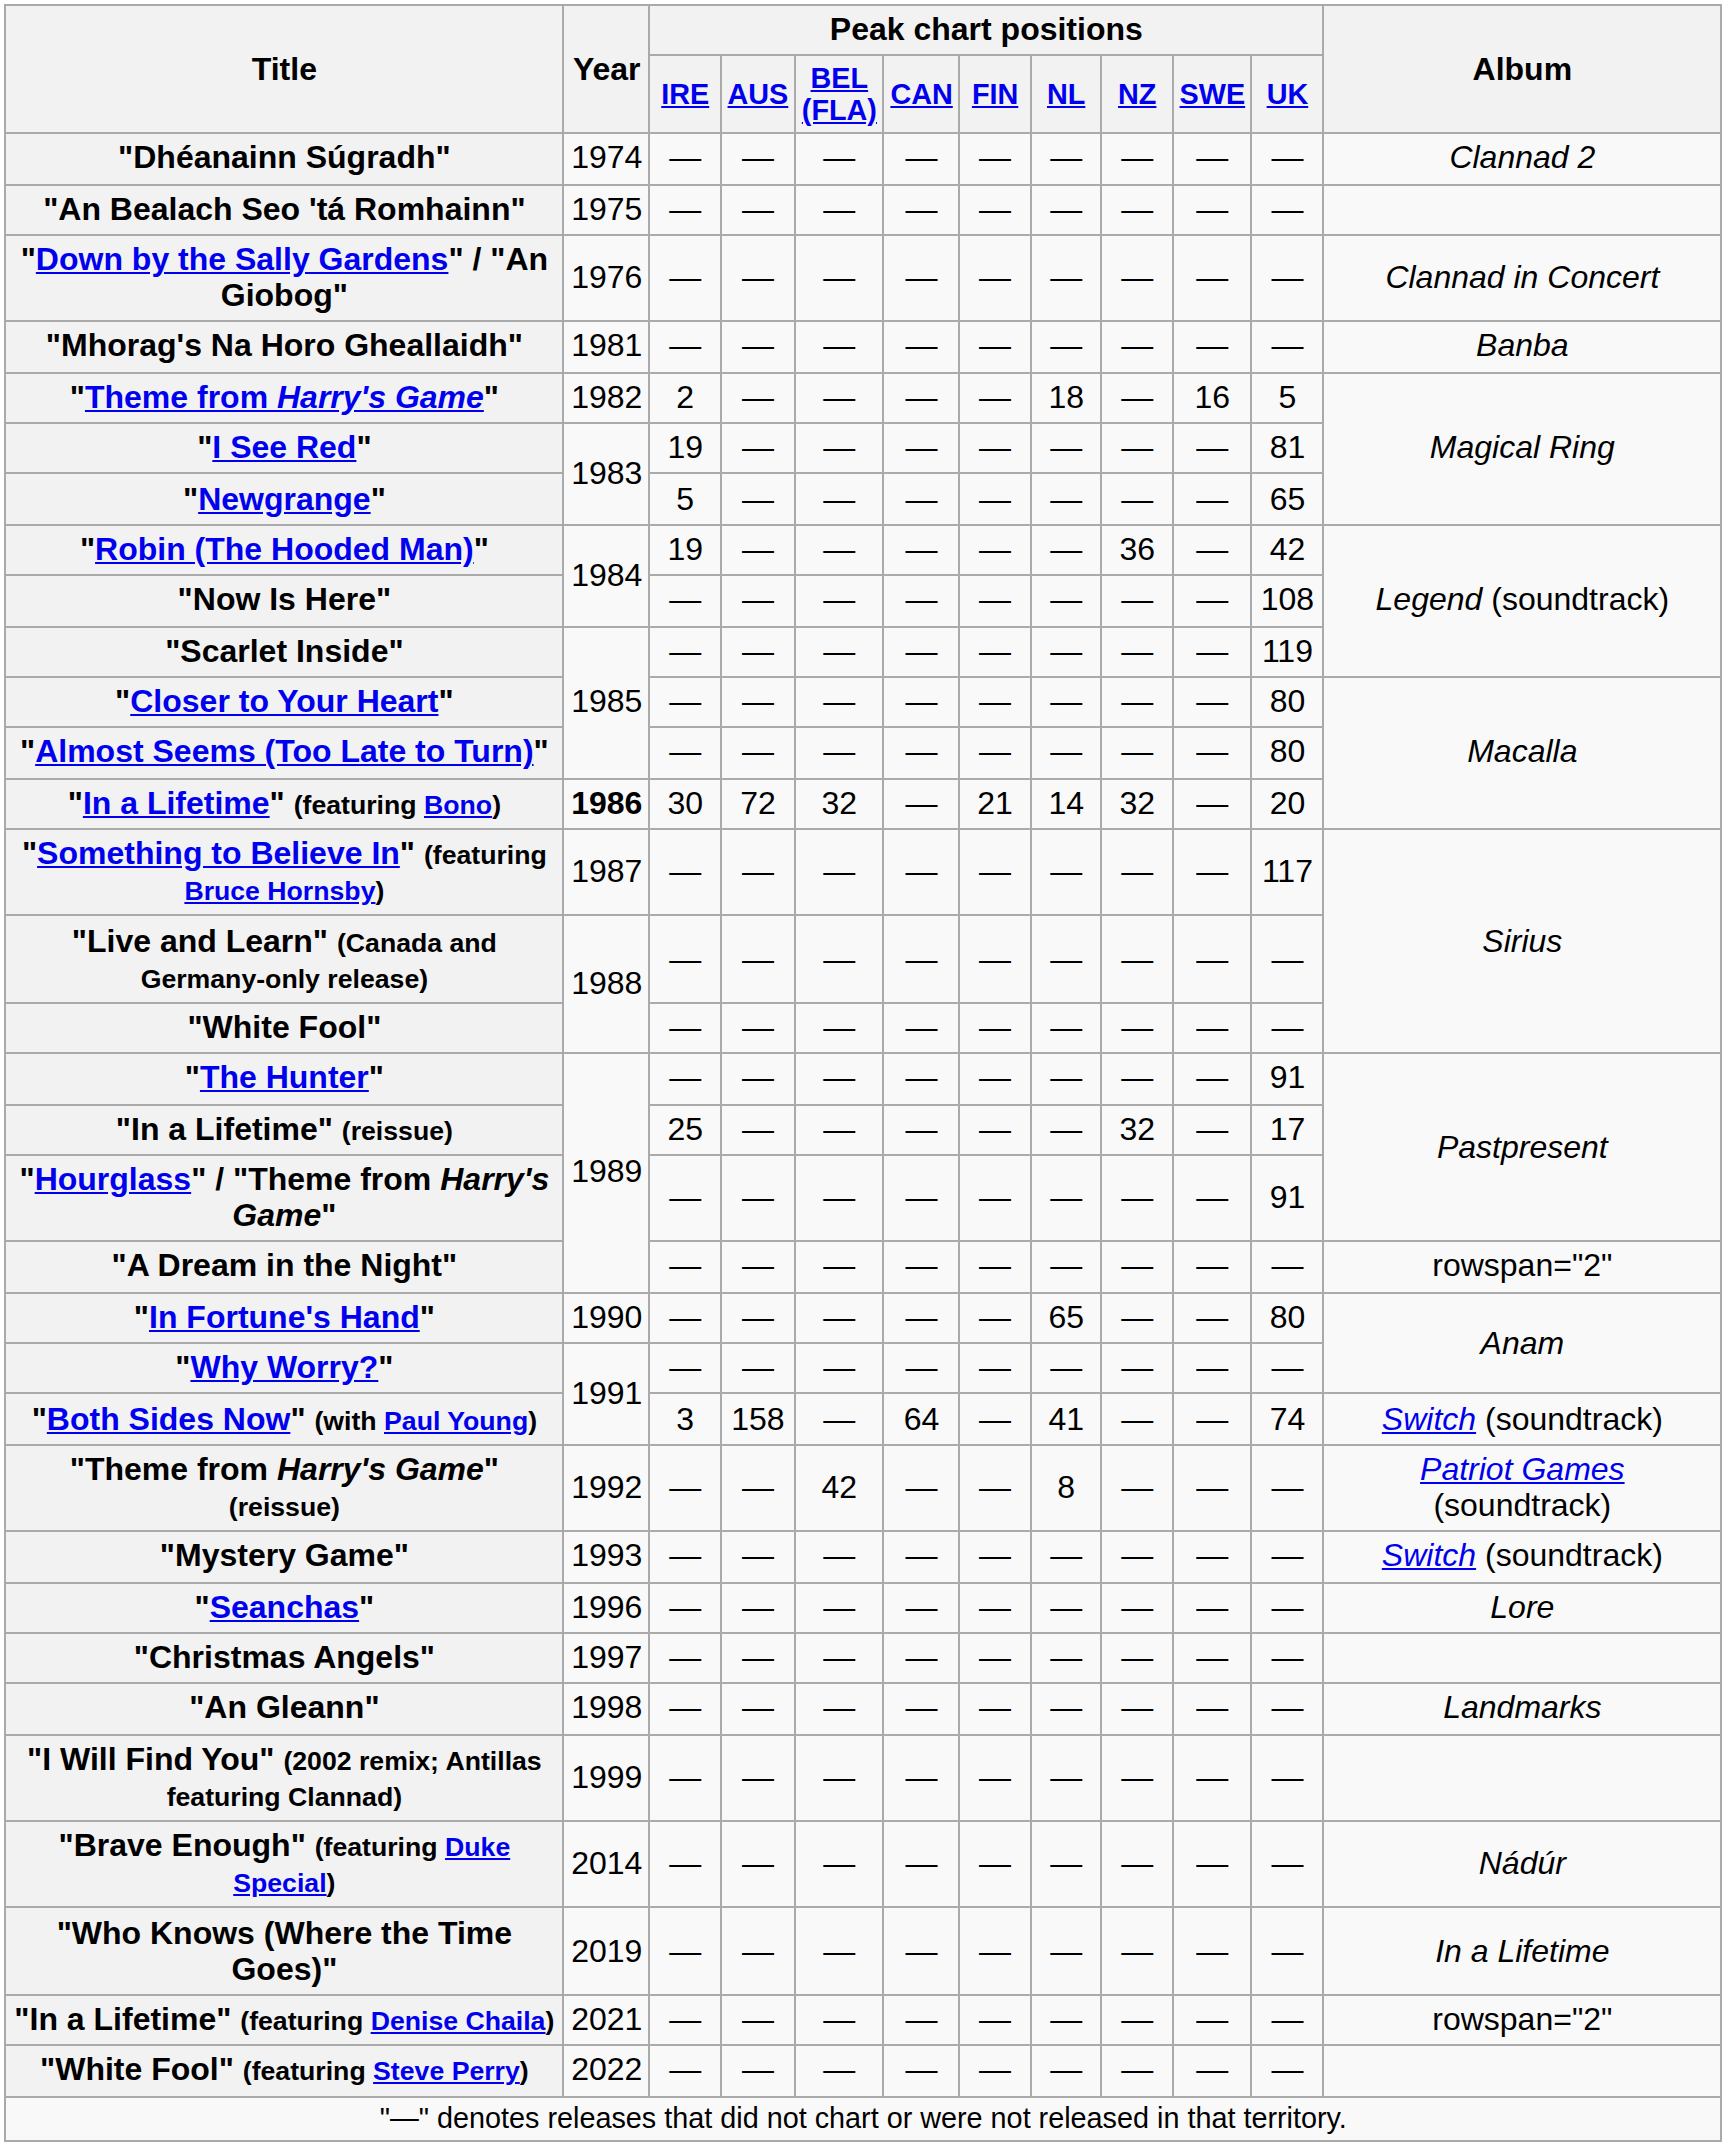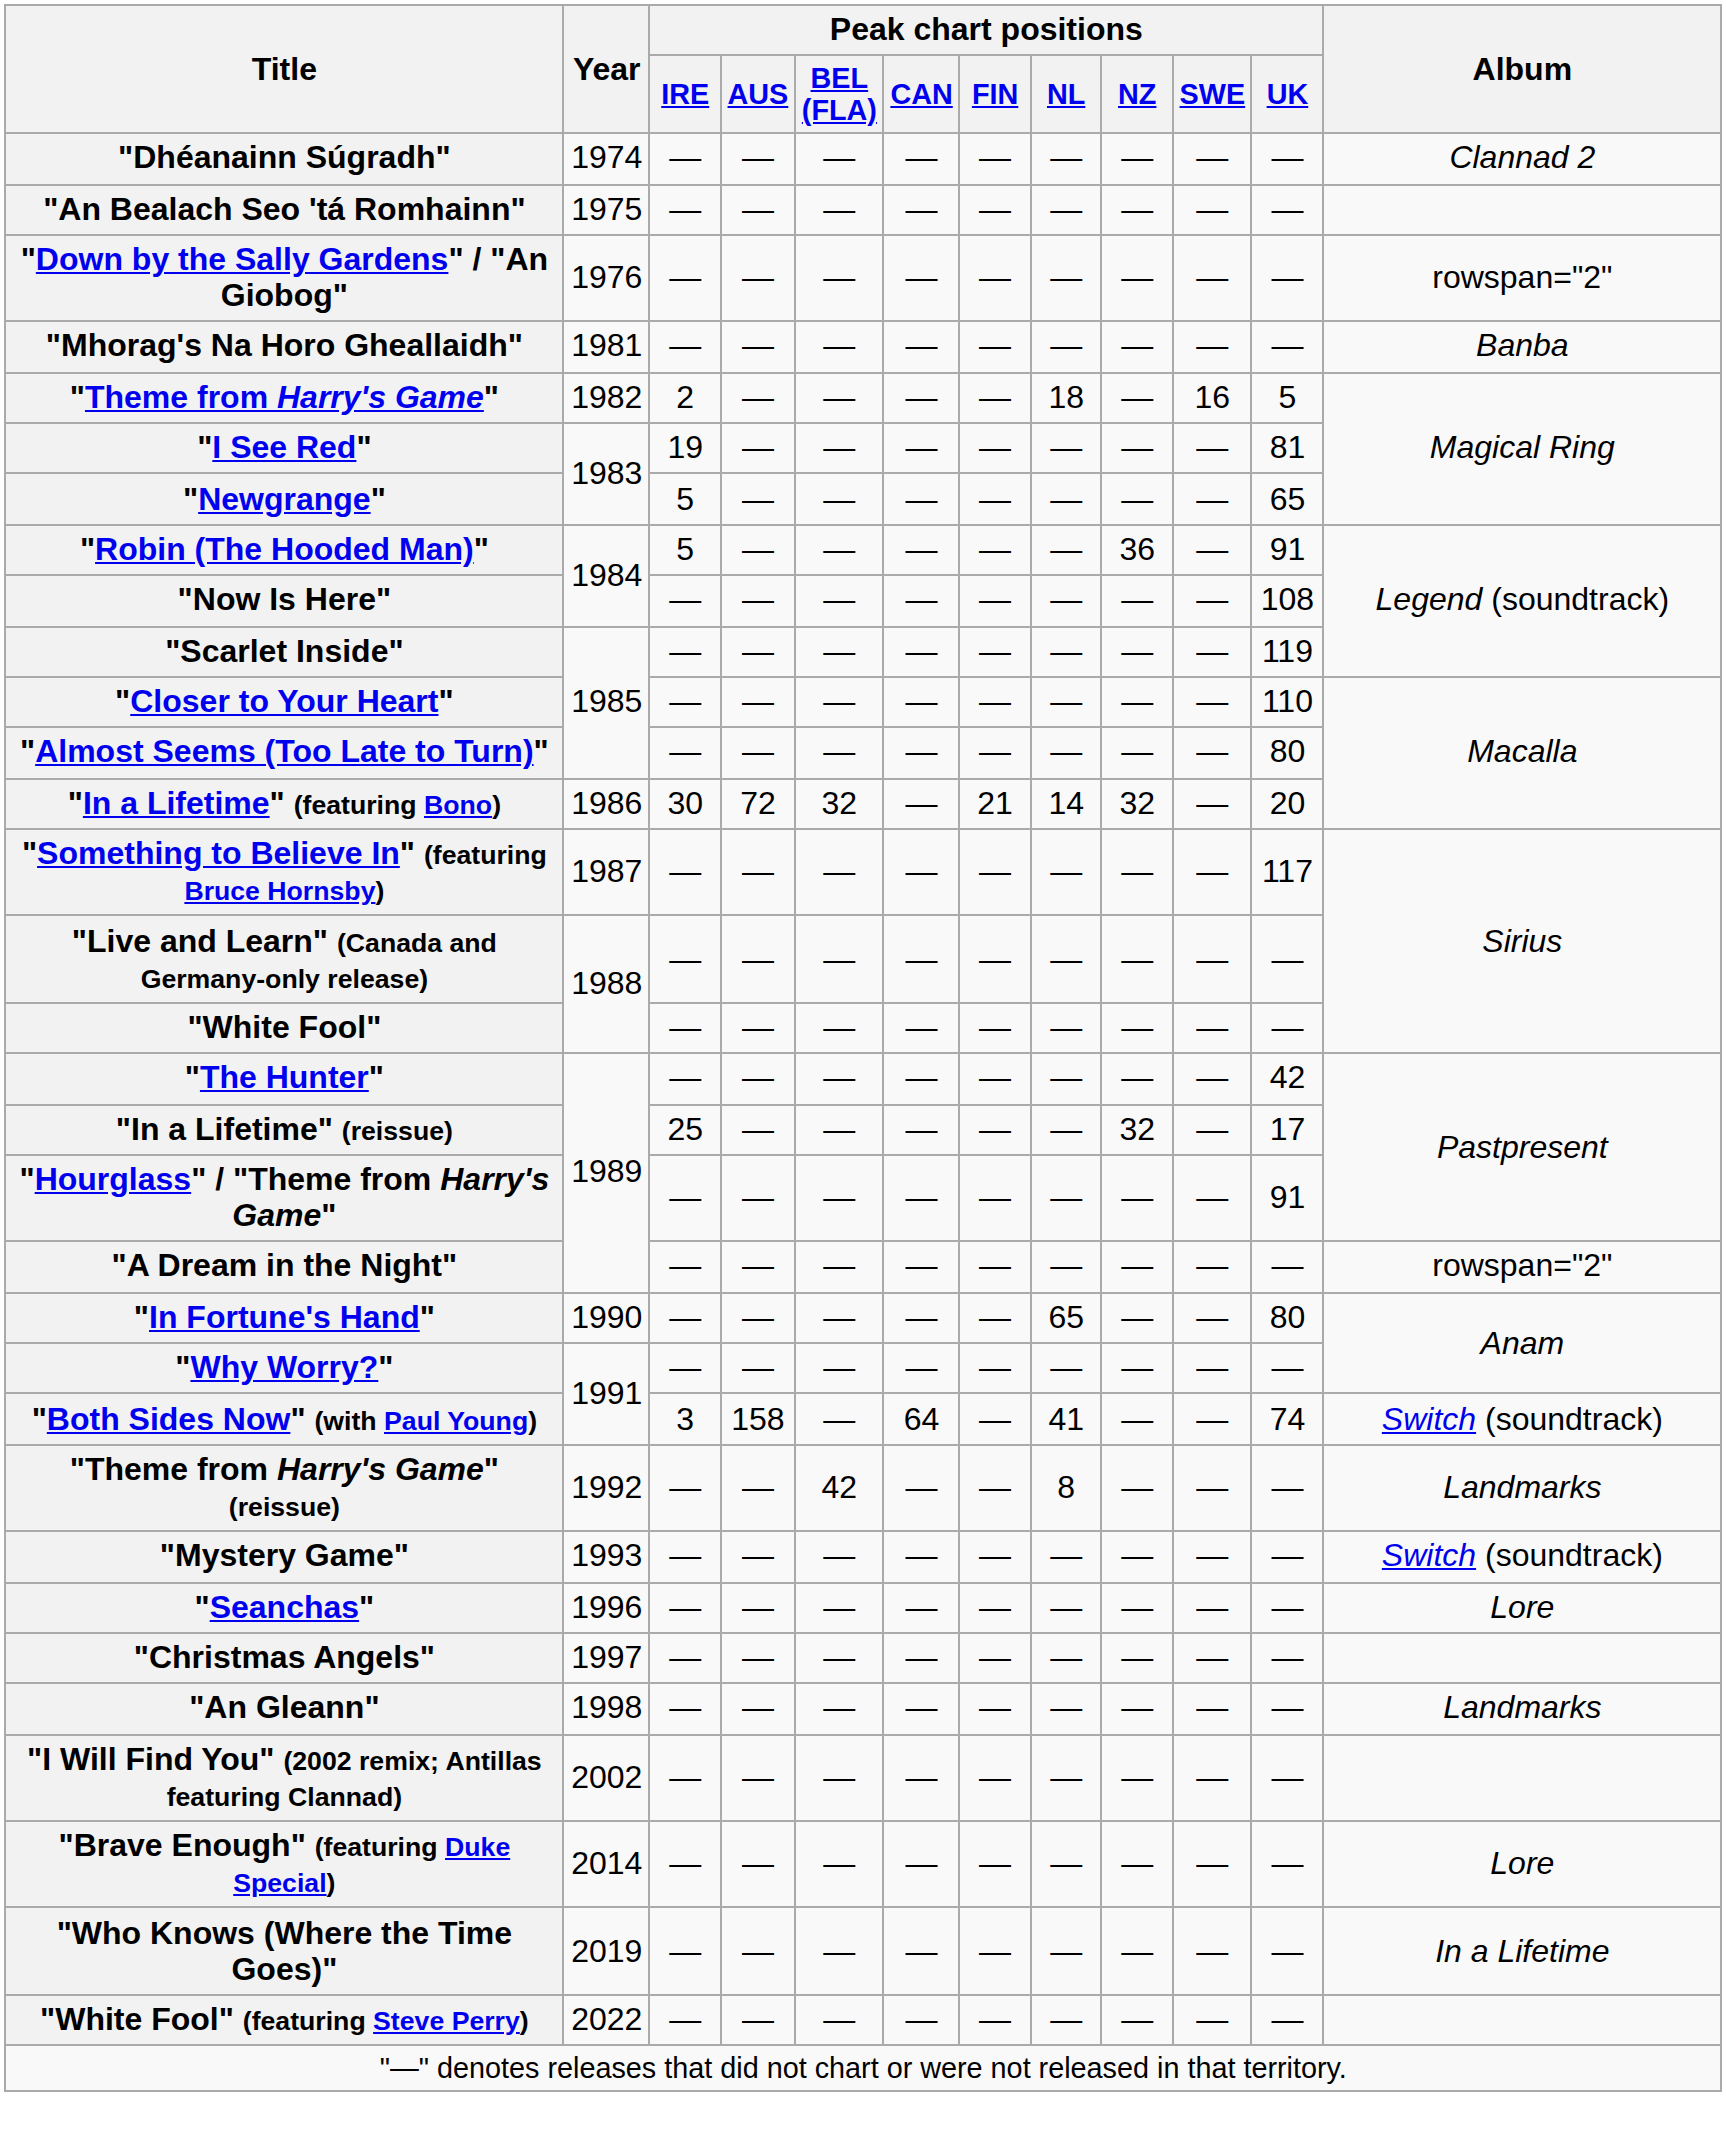(1522, 277) Clannad in Concert -> (1522, 277) rowspan="2"
(685, 549) 19 -> (685, 549) 5
(1287, 549) 42 -> (1287, 549) 91
(1287, 701) 80 -> (1287, 701) 110
(607, 803) bold -> (607, 803) normal
(1287, 1078) 91 -> (1287, 1078) 42
(1522, 1487) Patriot Games (soundtrack) -> (1522, 1487) Landmarks
(607, 1777) 1999 -> (607, 1777) 2002
(1522, 1863) Nádúr -> (1522, 1863) Lore
- row: (284, 2019)
